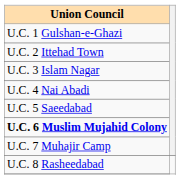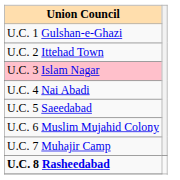(53, 71) no background -> (53, 71) pink background
(87, 127) bold -> (83, 127) normal
(55, 164) normal -> (58, 164) bold
